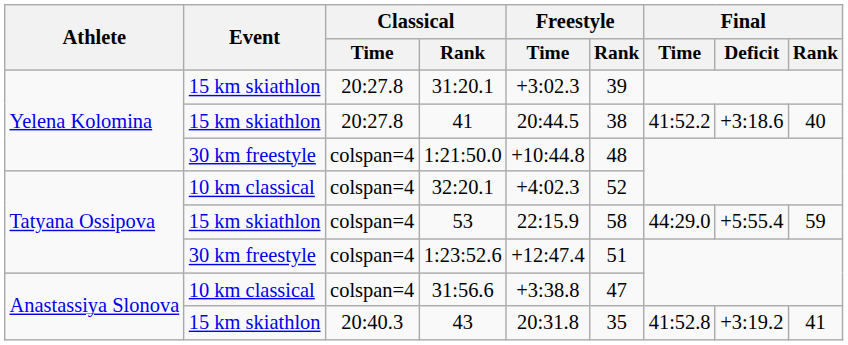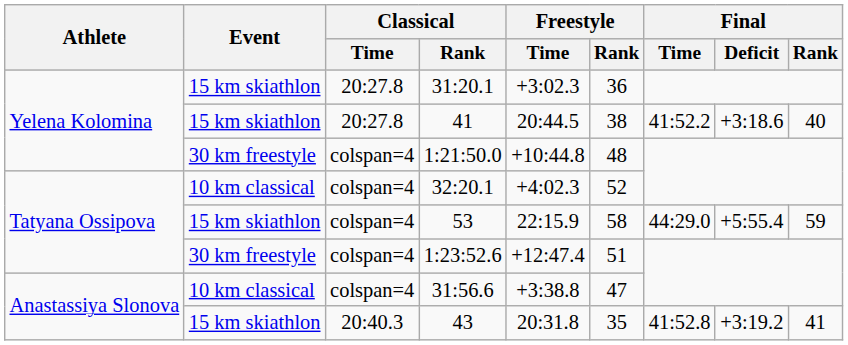(617, 87) 39 -> (617, 87) 36
